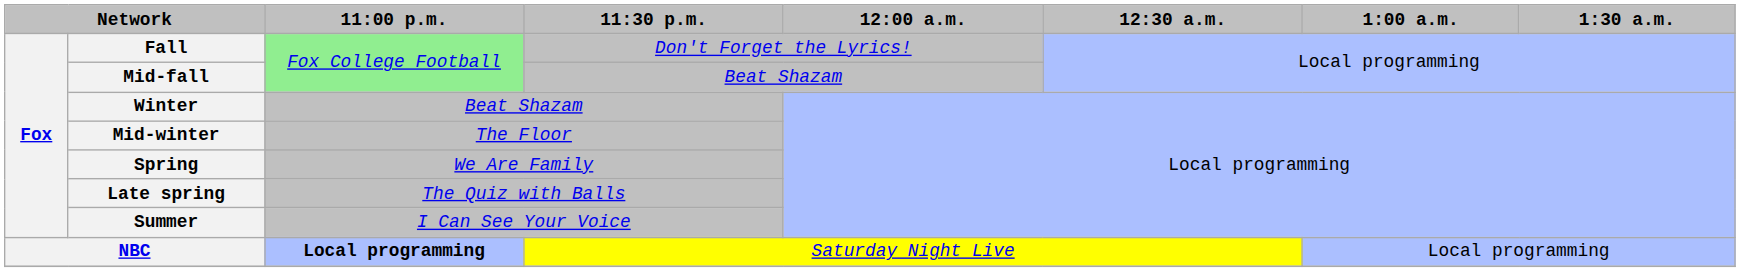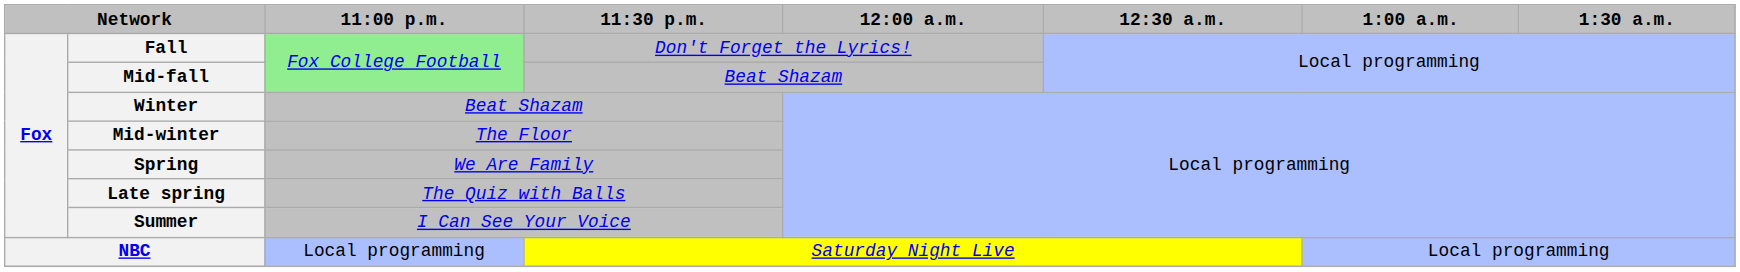(394, 251) bold -> (394, 251) normal
